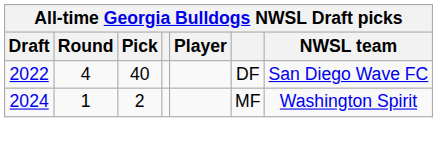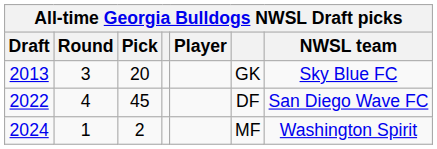+ row: (29, 74)
(140, 74) 40 -> (140, 102) 45
